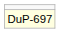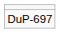(30, 19) lightyellow background -> (30, 19) no background
